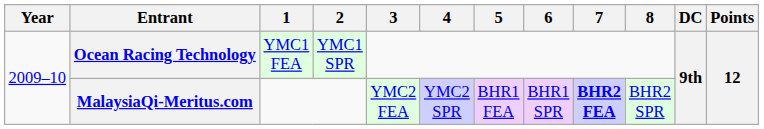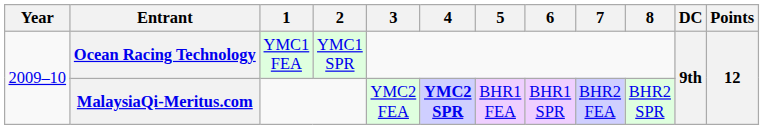(447, 101) normal -> (448, 101) bold
(599, 101) bold -> (600, 101) normal
